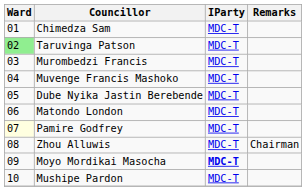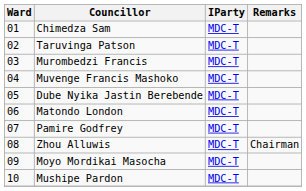(13, 46) lightgreen background -> (13, 46) no background
(13, 129) lightyellow background -> (13, 129) no background
(223, 162) bold -> (223, 162) normal
